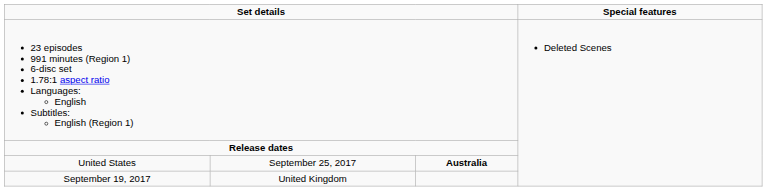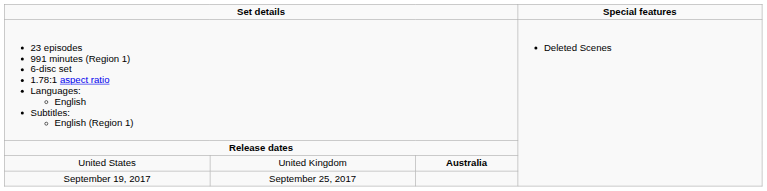(313, 163) September 25, 2017 -> (313, 163) United Kingdom
(313, 178) United Kingdom -> (313, 178) September 25, 2017
